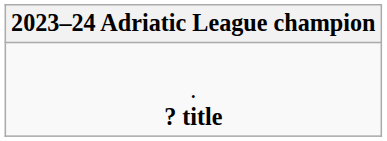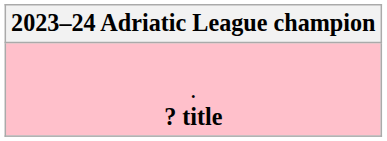(193, 102) no background -> (193, 102) pink background
